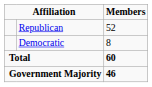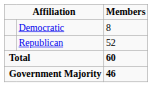rows swapped: (41, 43) <-> (41, 27)
